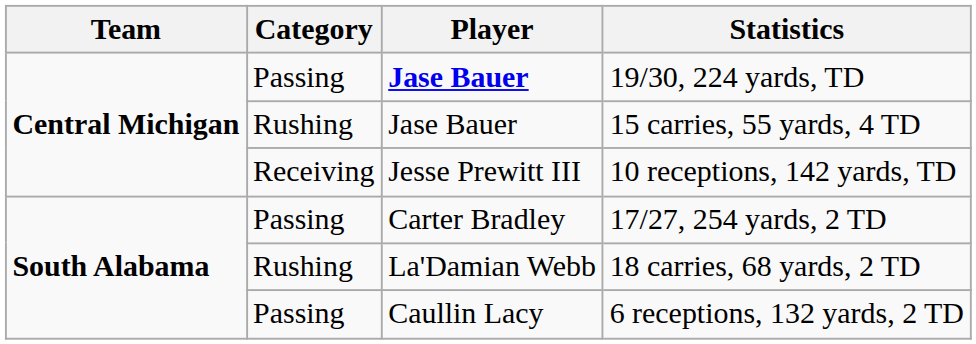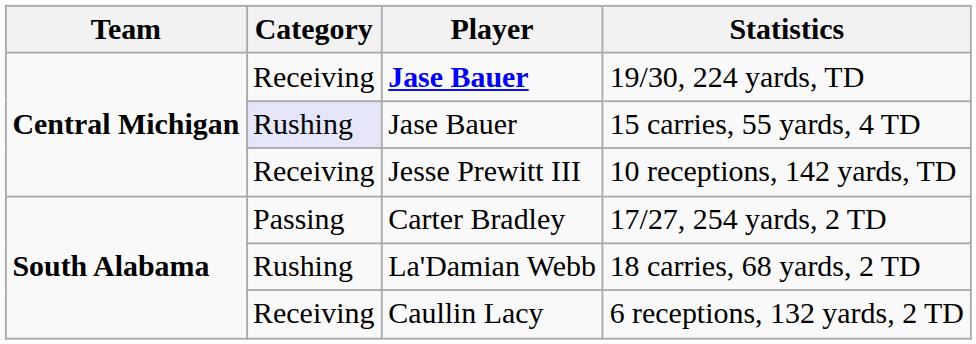(299, 76) Passing -> (314, 76) Receiving
(303, 124) no background -> (303, 124) lavender background
(299, 313) Passing -> (314, 313) Receiving
